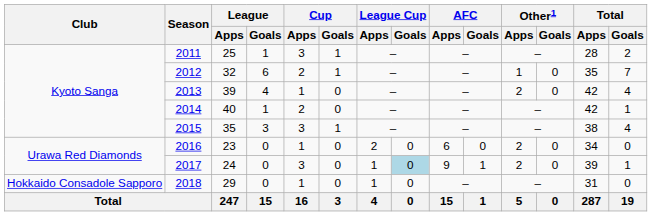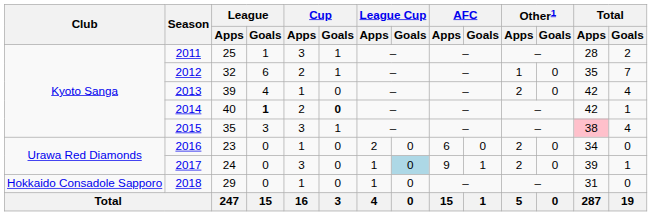(265, 109) normal -> (265, 109) bold
(338, 109) normal -> (338, 109) bold
(591, 128) no background -> (591, 128) pink background
